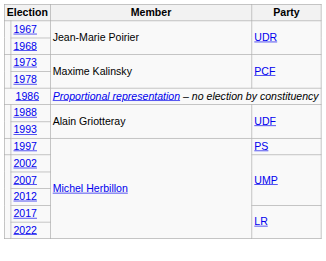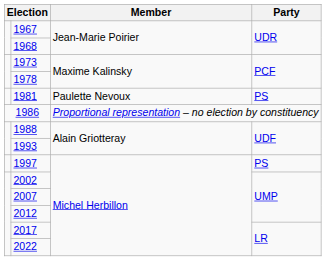+ row: (25, 96)
